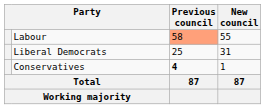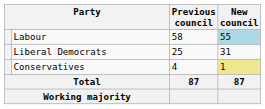(177, 37) lightsalmon background -> (177, 37) no background
(225, 37) no background -> (225, 37) lightblue background
(175, 67) bold -> (175, 67) normal
(223, 67) no background -> (223, 67) khaki background
